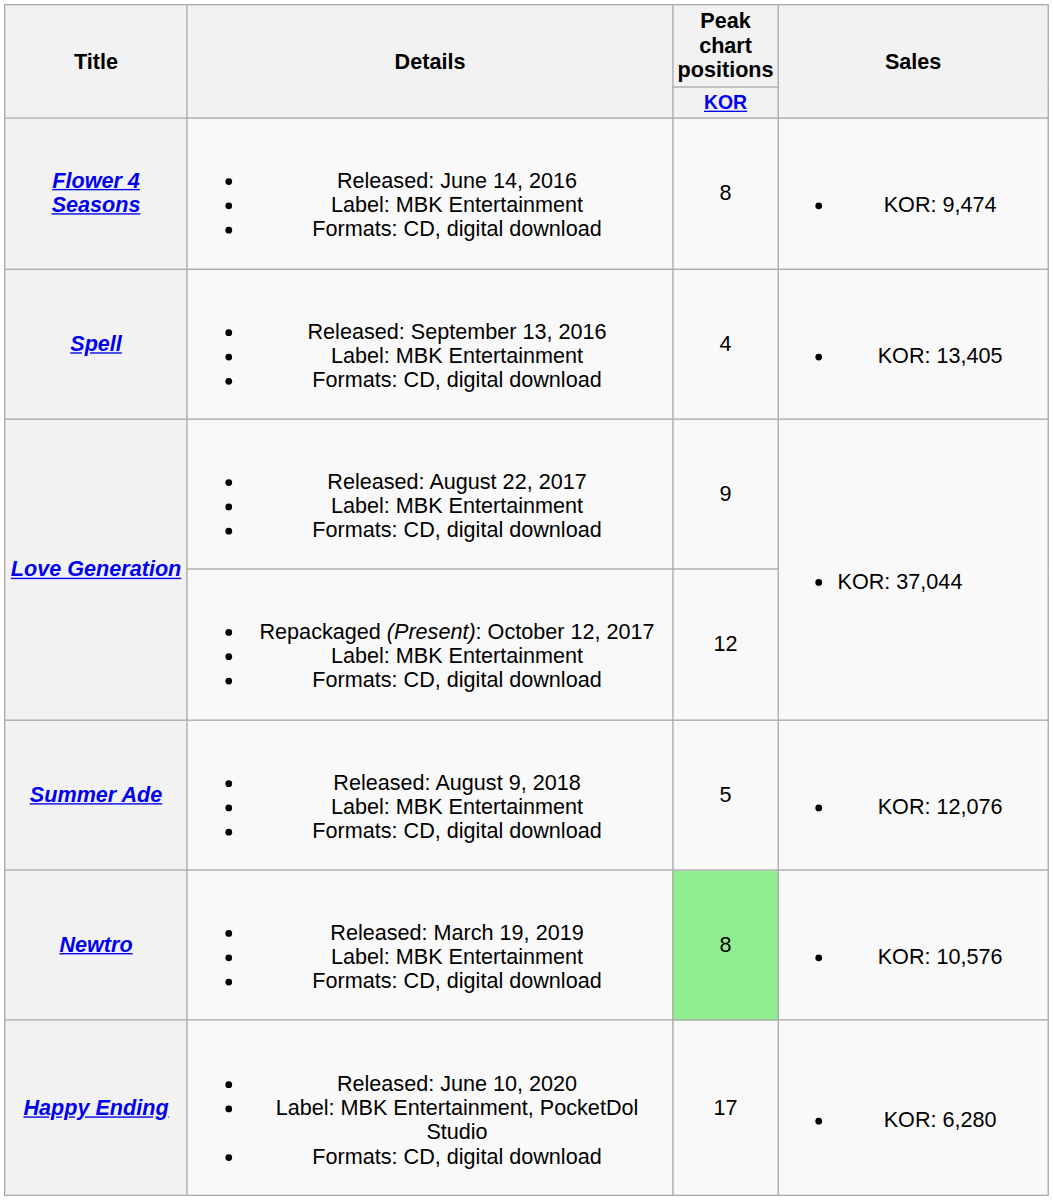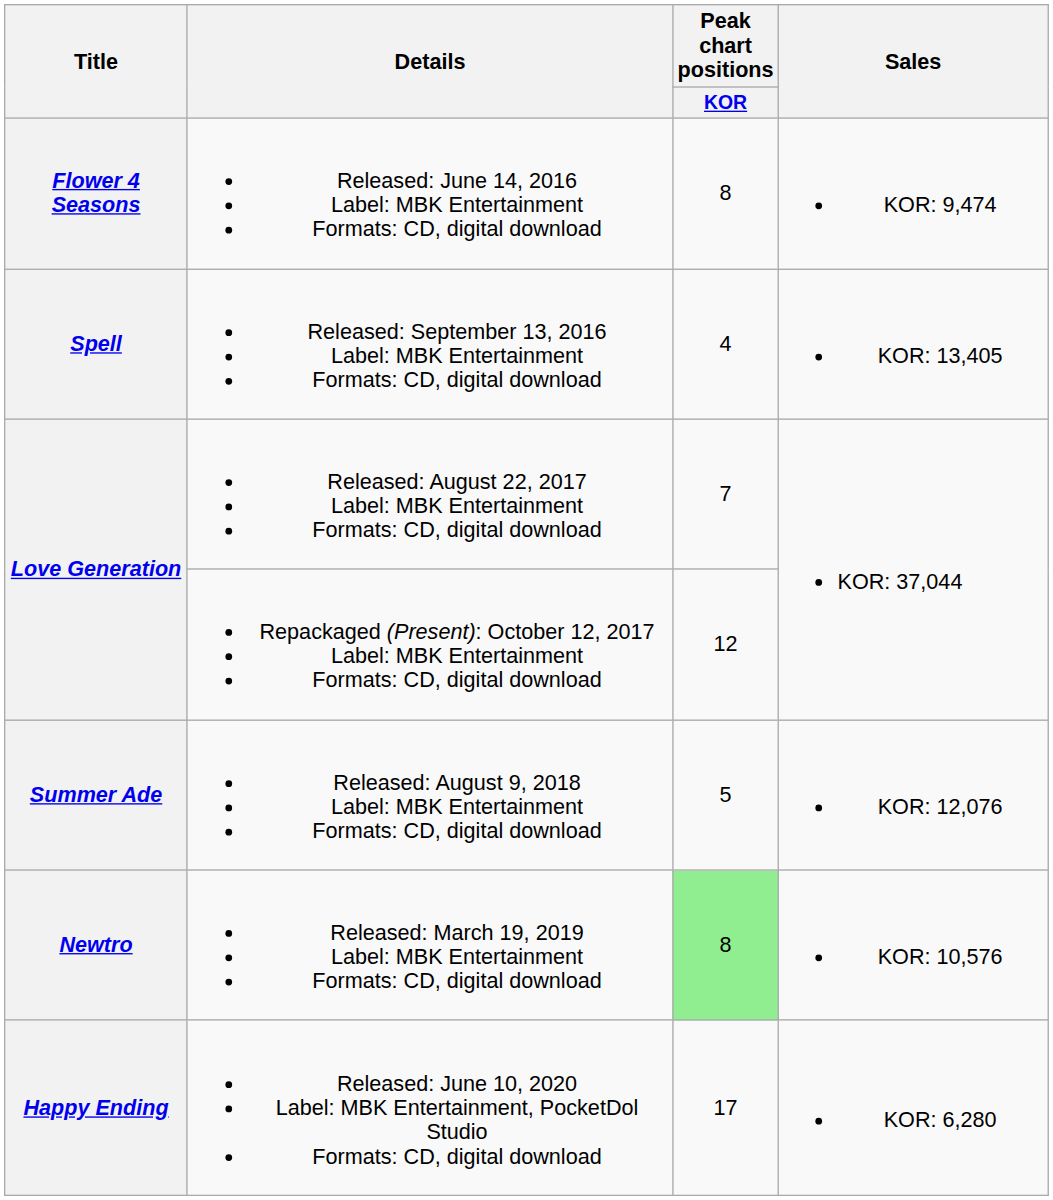(726, 493) 9 -> (726, 493) 7
